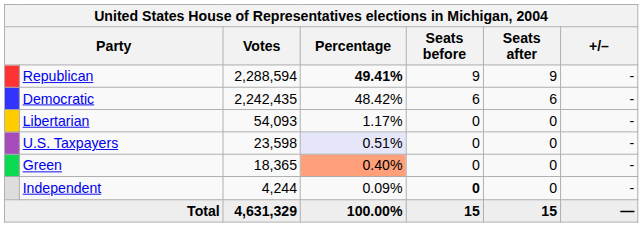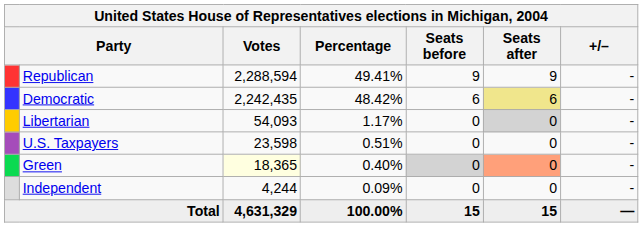(379, 76) bold -> (379, 76) normal
(553, 99) no background -> (553, 99) khaki background
(553, 121) no background -> (553, 121) lightgrey background
(383, 144) lavender background -> (383, 144) no background
(275, 166) no background -> (275, 166) lightyellow background
(383, 166) lightsalmon background -> (383, 166) no background
(476, 166) no background -> (476, 166) lightgrey background
(553, 166) no background -> (553, 166) lightsalmon background
(476, 188) bold -> (476, 188) normal
